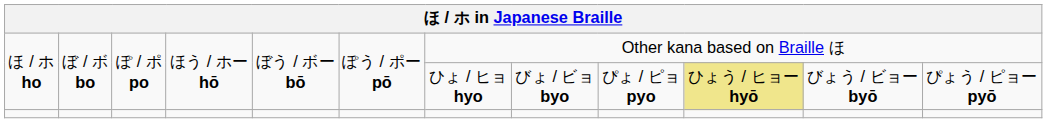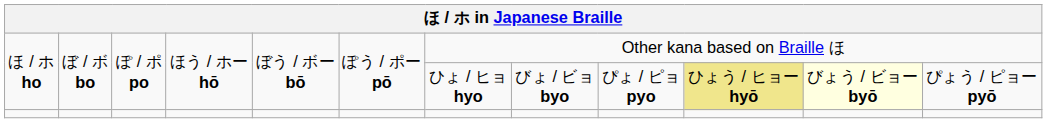(863, 86) no background -> (863, 86) lightyellow background
